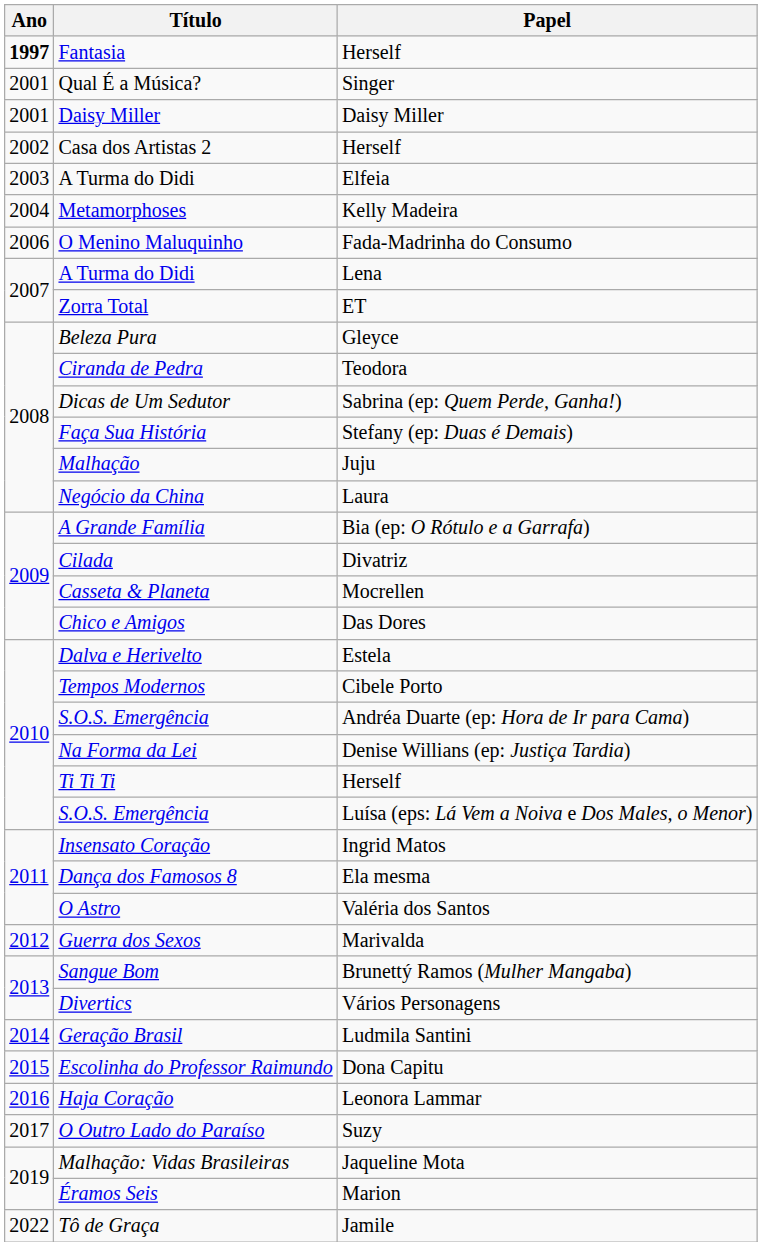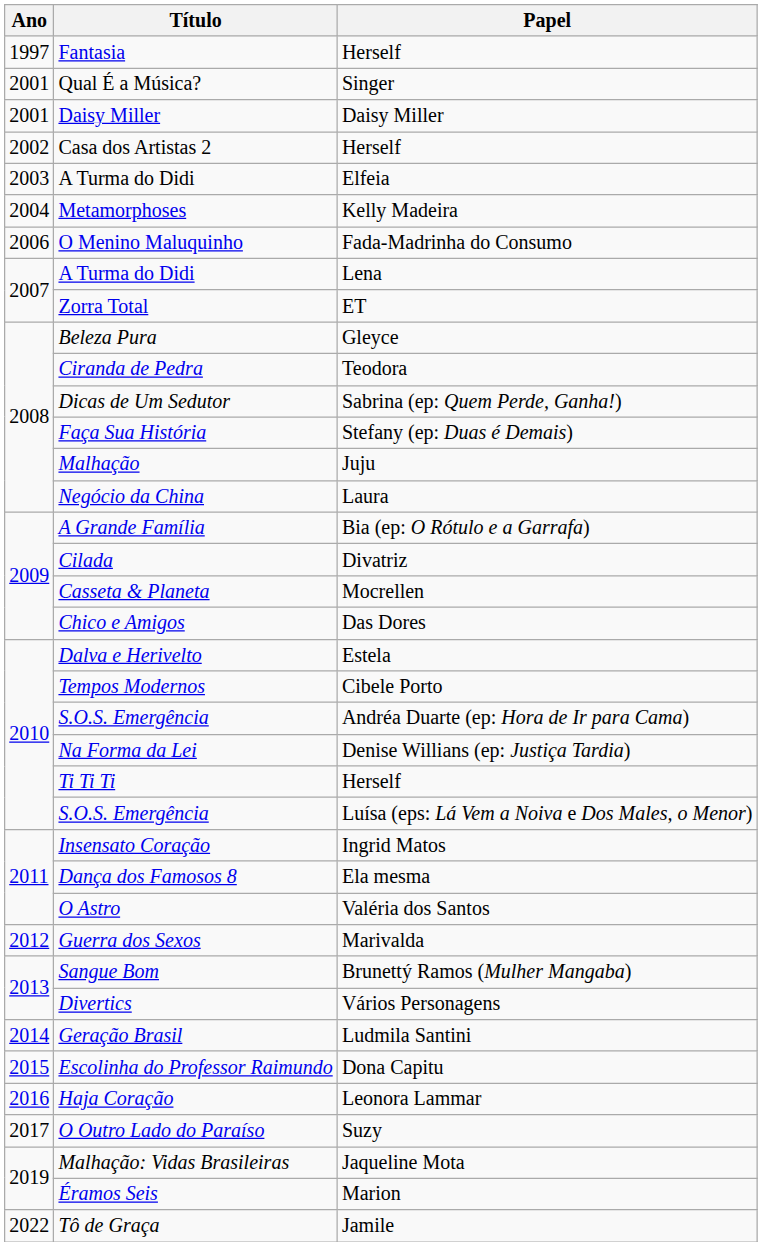(29, 52) bold -> (29, 52) normal
